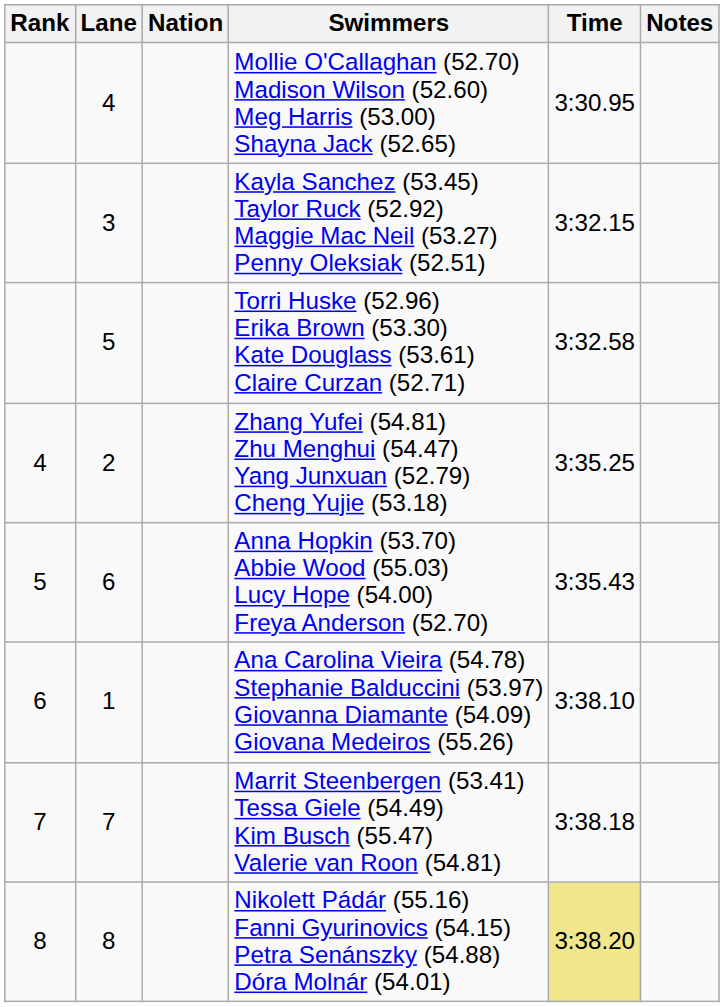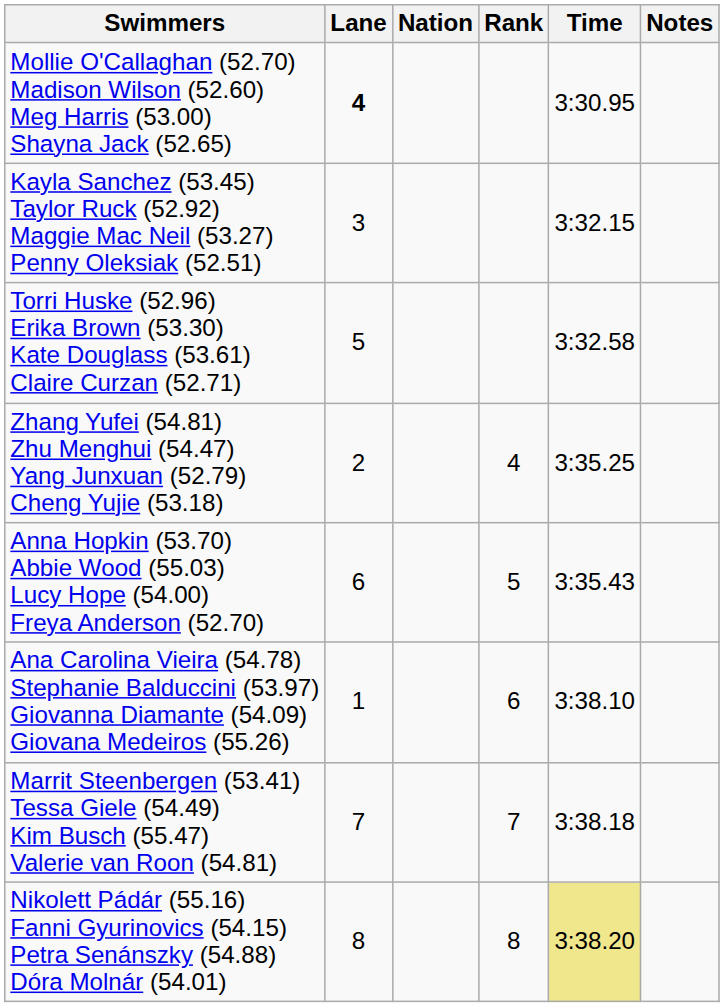columns swapped: (40, 23) <-> (389, 23)
(109, 102) normal -> (359, 102) bold
